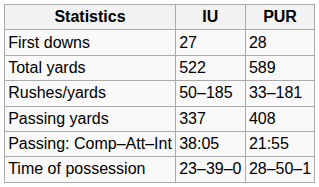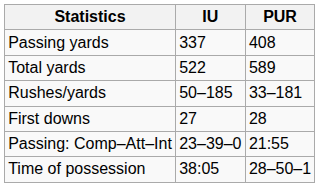rows swapped: (49, 42) <-> (58, 118)
(199, 144) 38:05 -> (210, 144) 23–39–0
(210, 169) 23–39–0 -> (199, 169) 38:05
